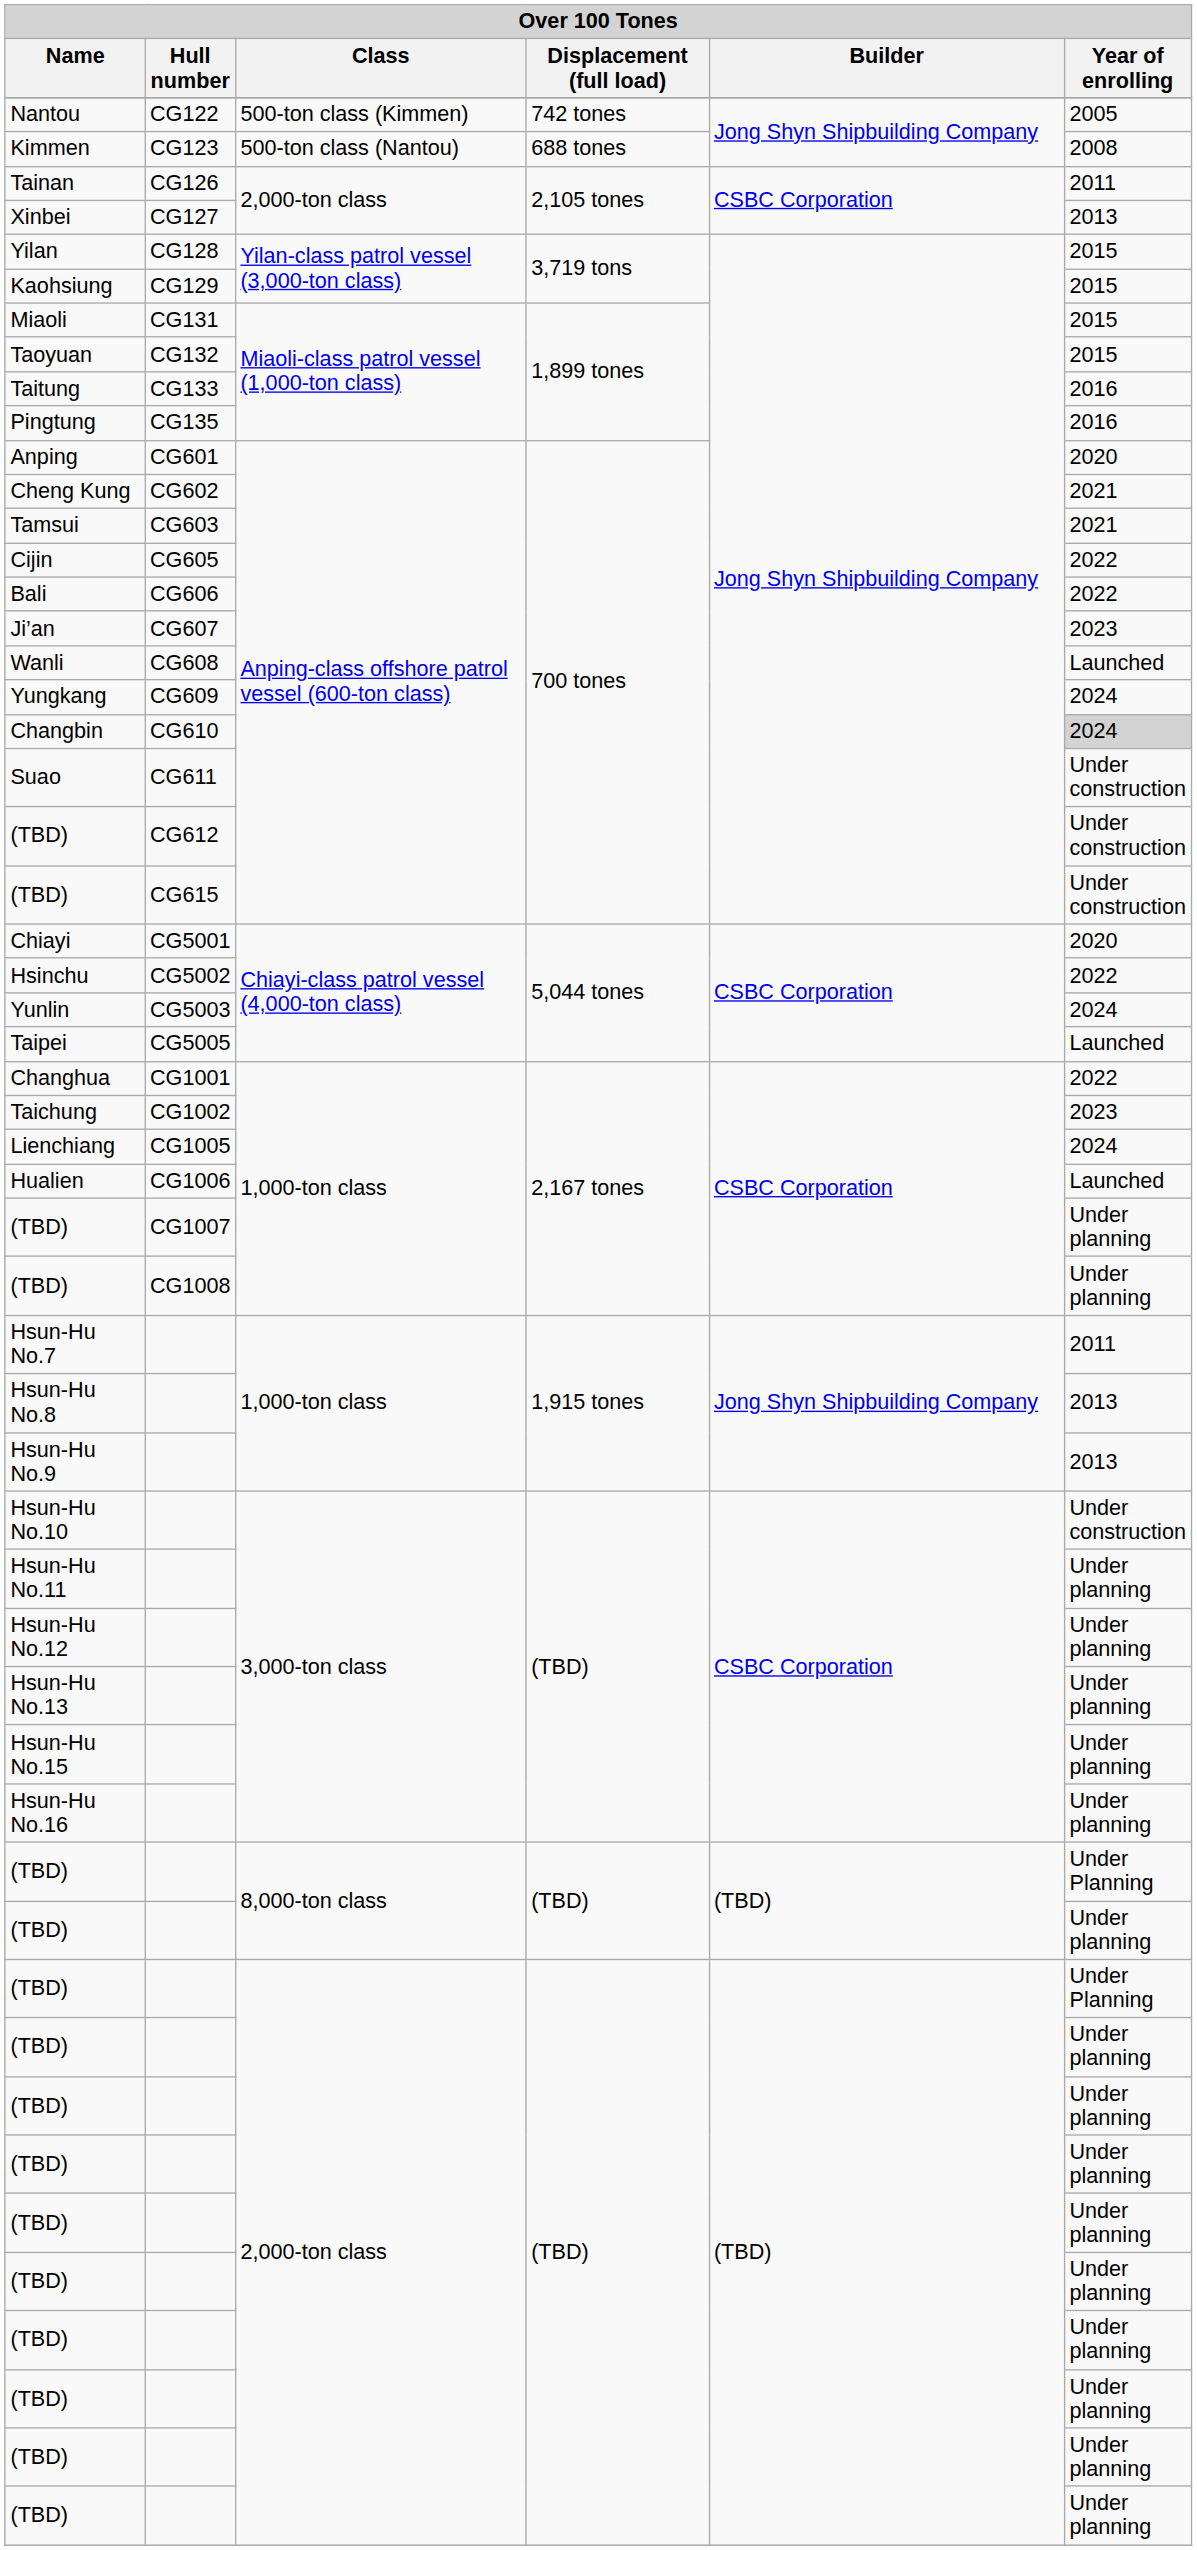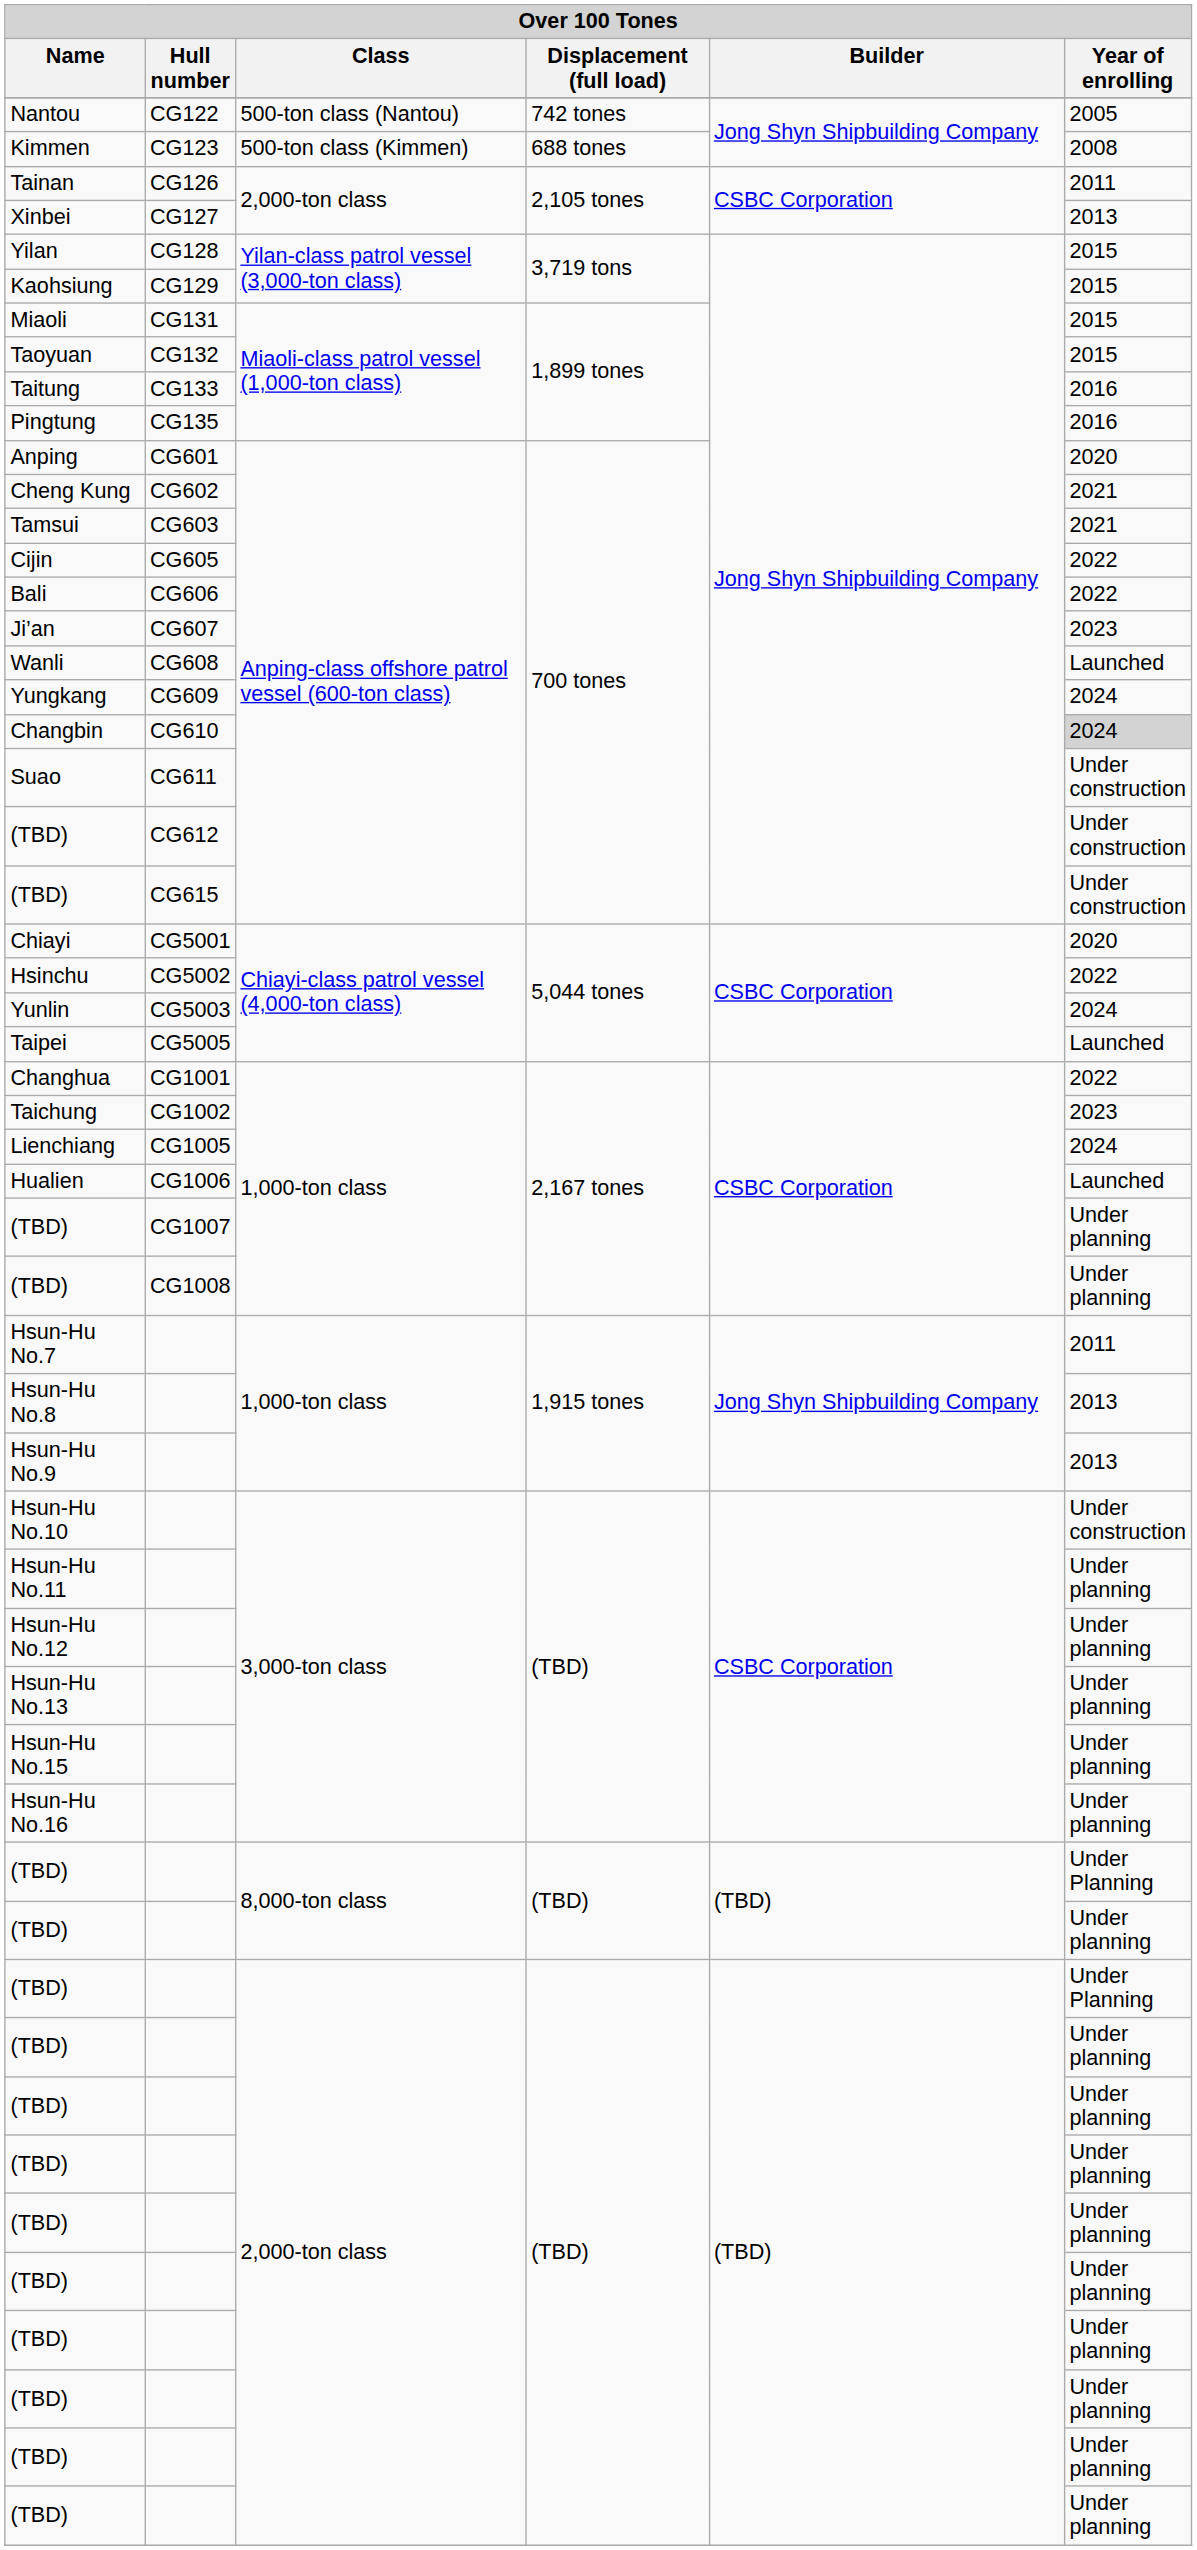(354, 114) 500-ton class (Kimmen) -> (350, 114) 500-ton class (Nantou)
(350, 148) 500-ton class (Nantou) -> (354, 148) 500-ton class (Kimmen)
